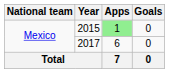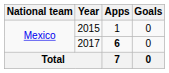(117, 28) lightgreen background -> (117, 28) no background
(117, 44) normal -> (117, 44) bold
